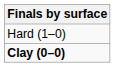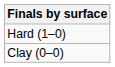(36, 53) bold -> (36, 53) normal
